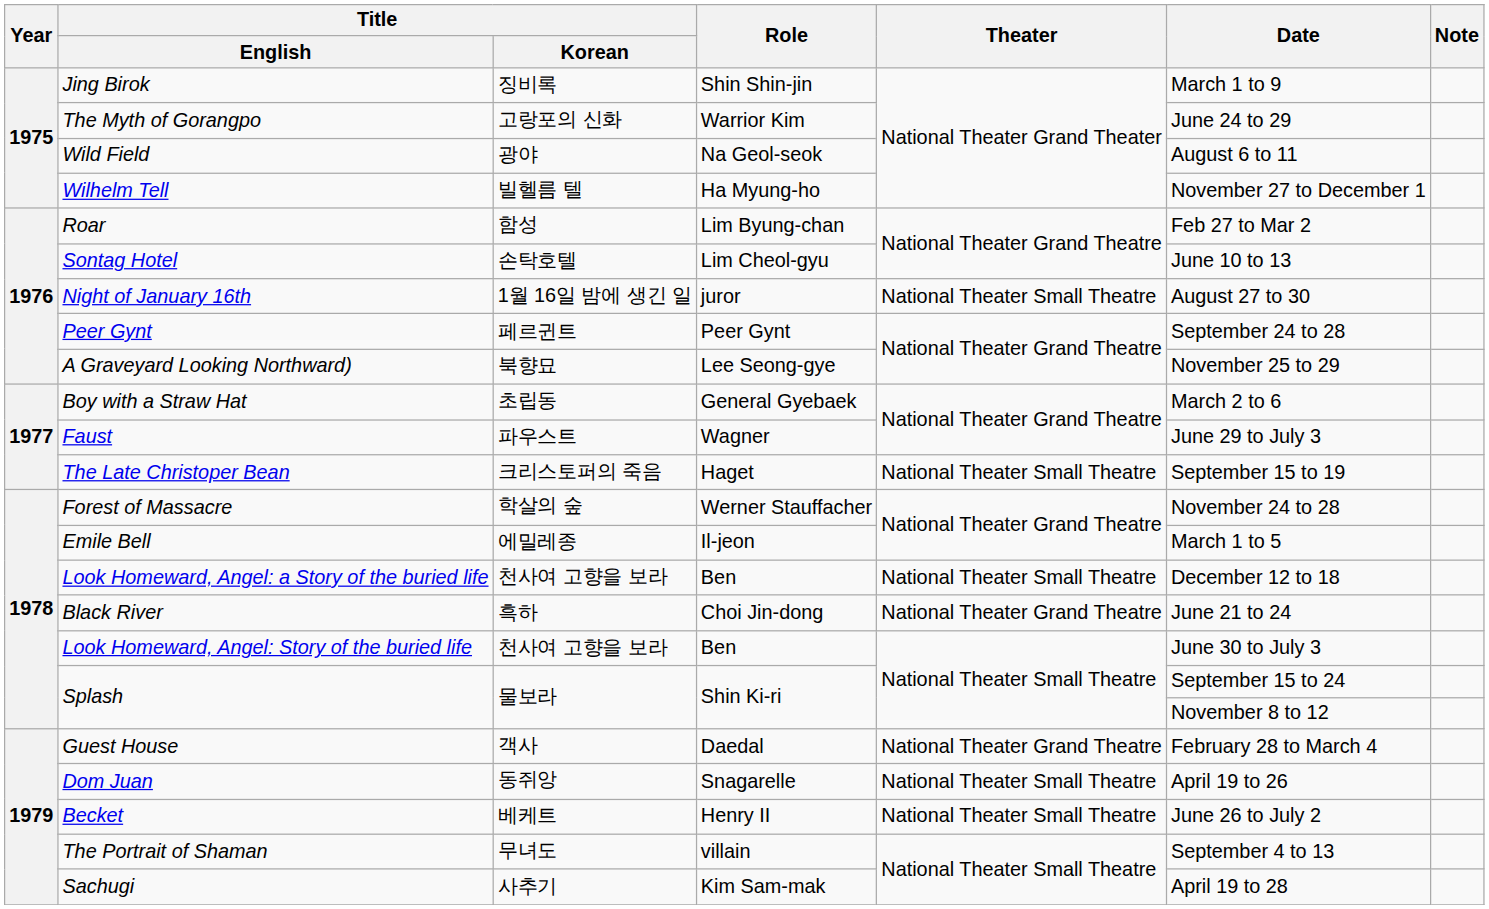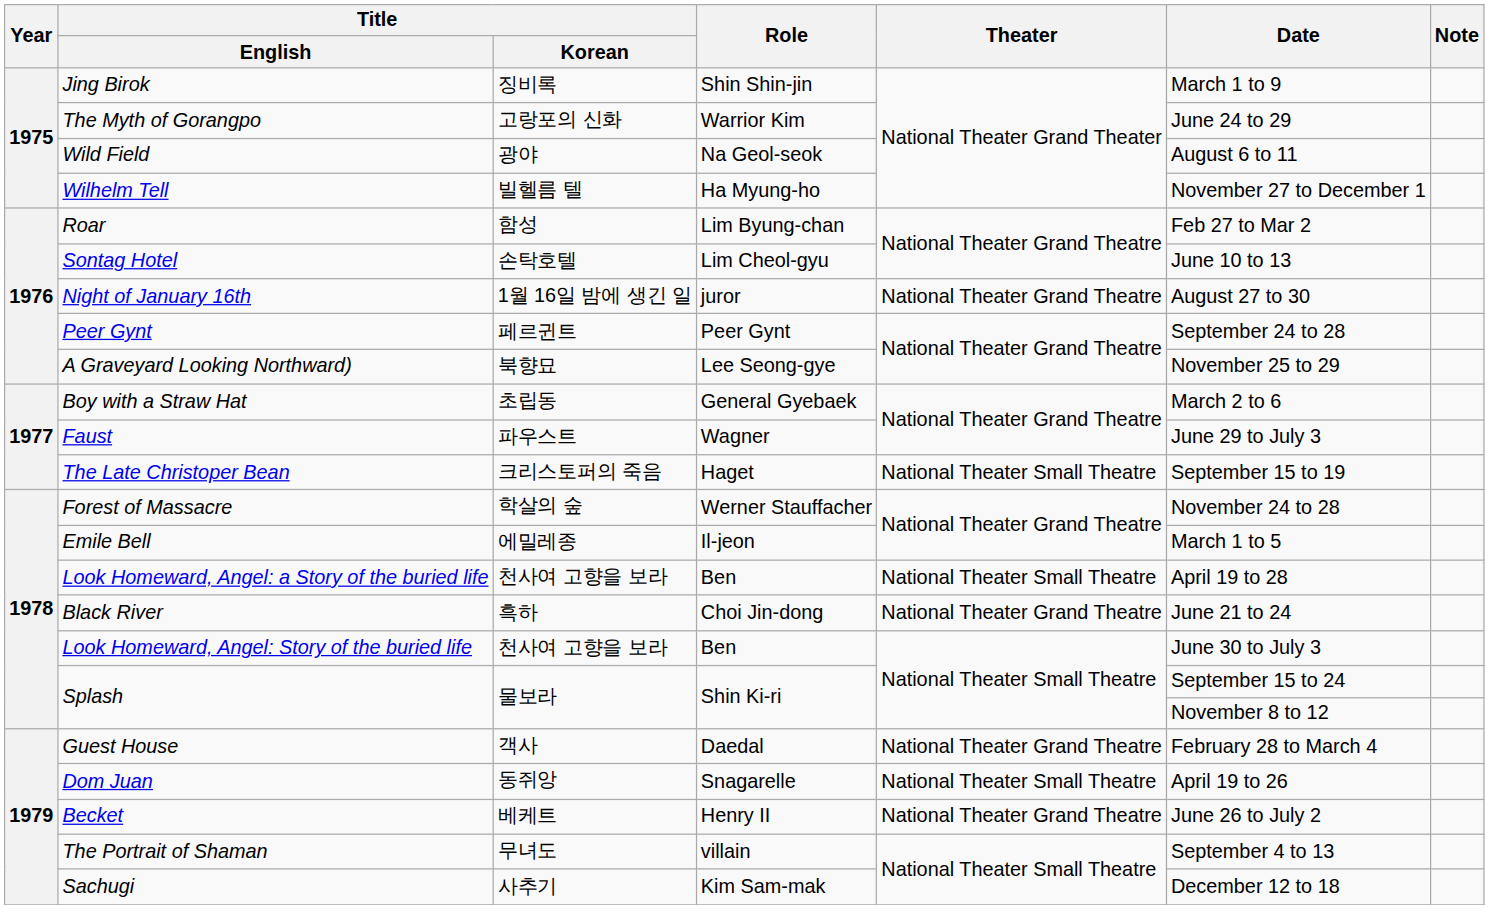(1019, 296) National Theater Small Theatre -> (1022, 296) National Theater Grand Theatre
(1255, 577) December 12 to 18 -> (1229, 577) April 19 to 28
(1019, 816) National Theater Small Theatre -> (1022, 816) National Theater Grand Theatre
(1229, 886) April 19 to 28 -> (1255, 886) December 12 to 18
